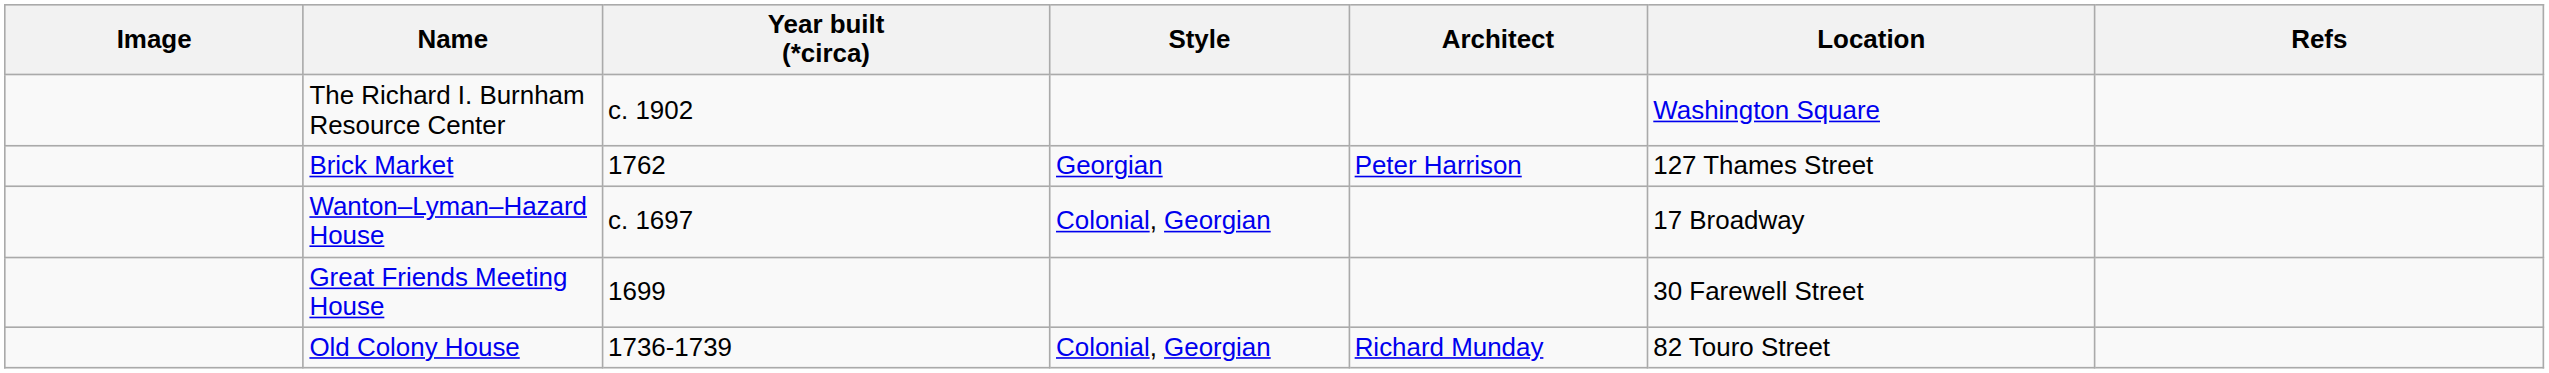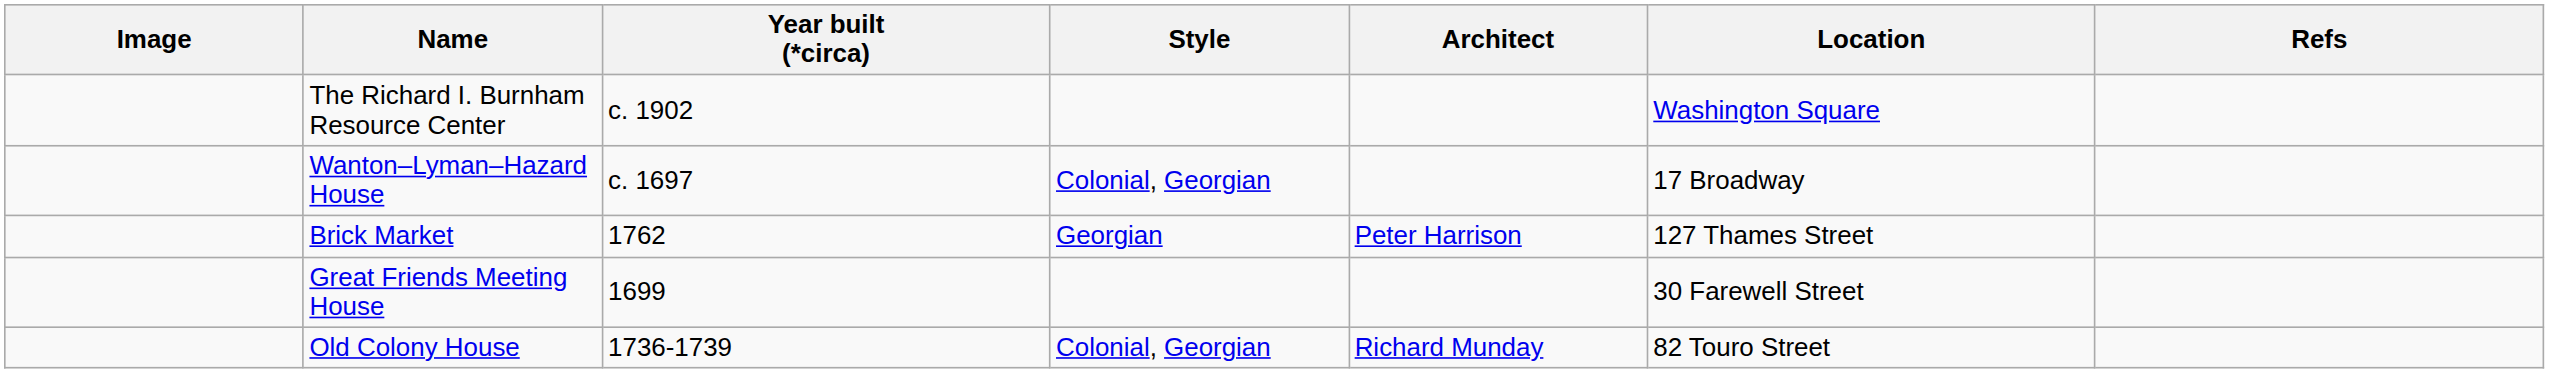rows swapped: (381, 165) <-> (448, 221)
